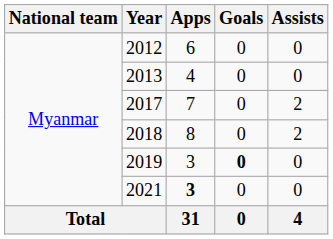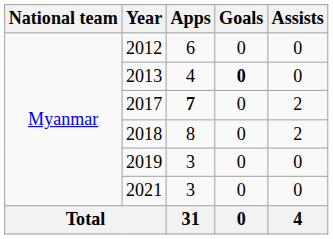(241, 76) normal -> (241, 76) bold
(191, 104) normal -> (191, 104) bold
(241, 162) bold -> (241, 162) normal
(191, 190) bold -> (191, 190) normal
